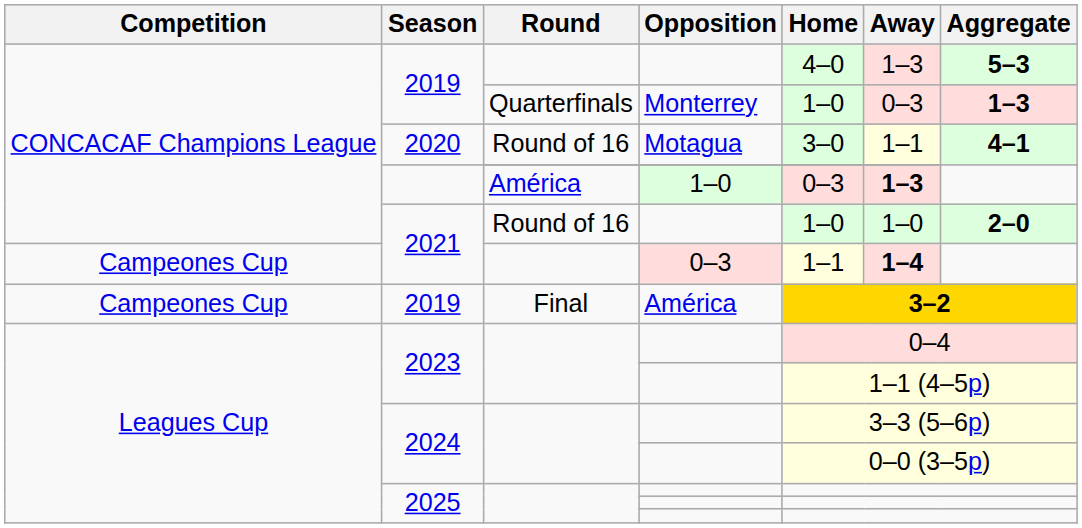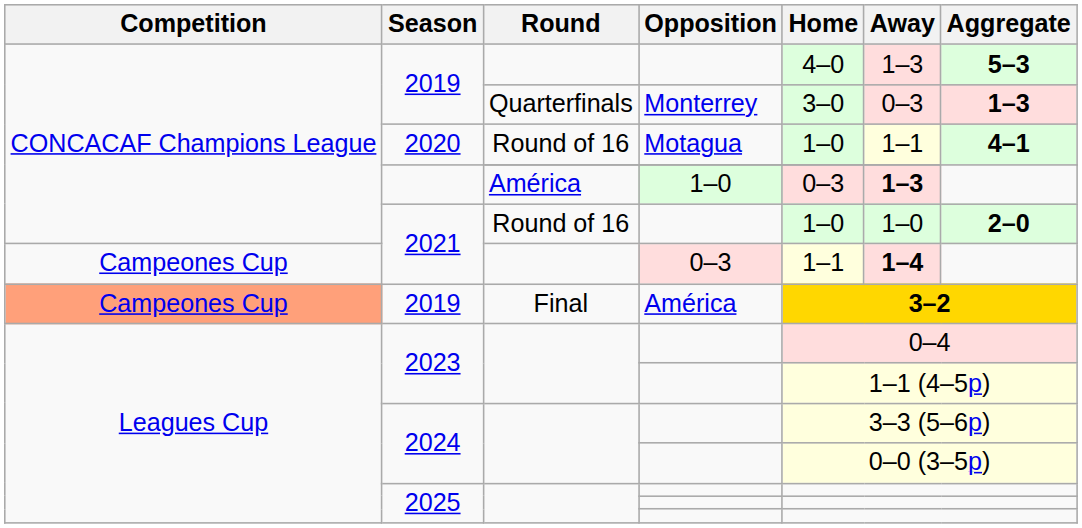(823, 104) 1–0 -> (823, 104) 3–0
(823, 143) 3–0 -> (823, 143) 1–0
(193, 303) no background -> (193, 303) lightsalmon background
